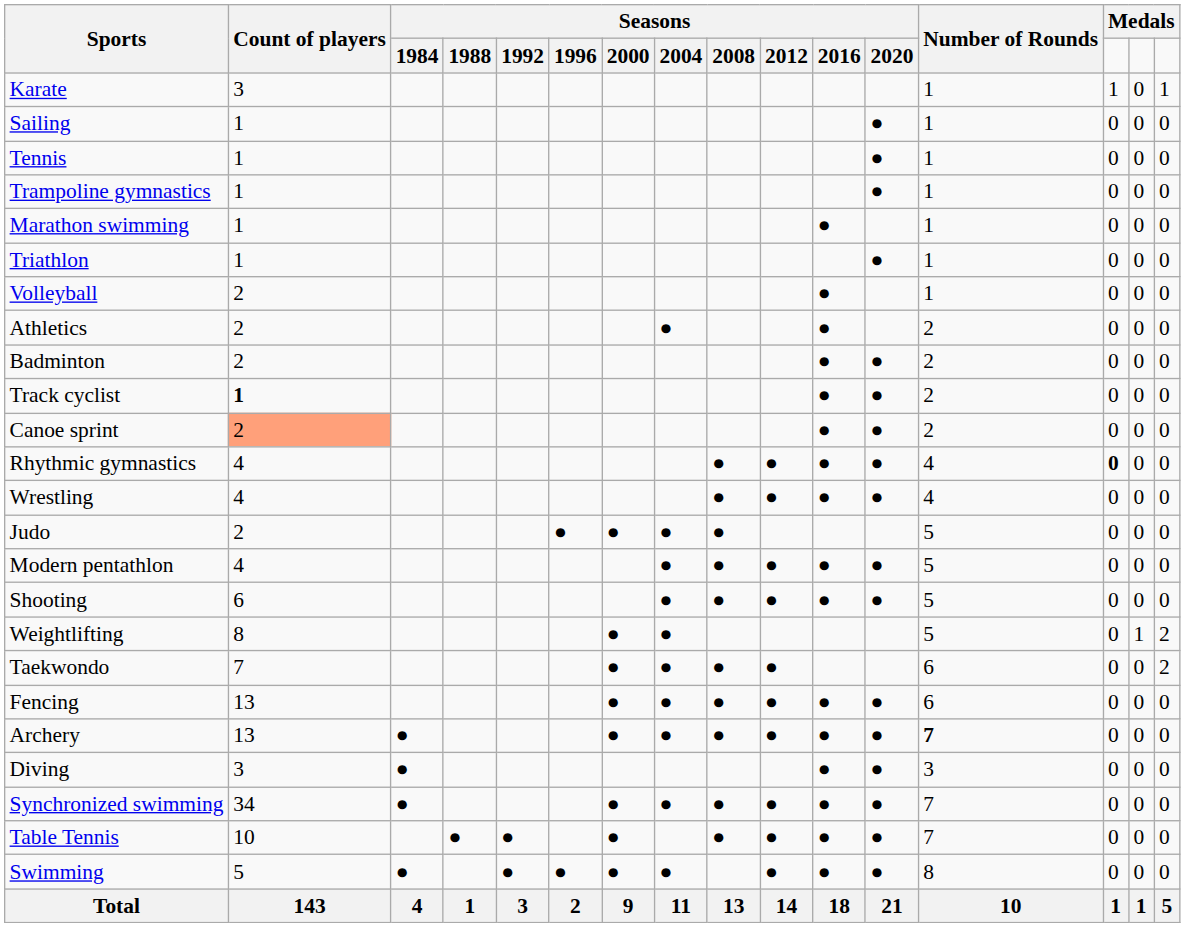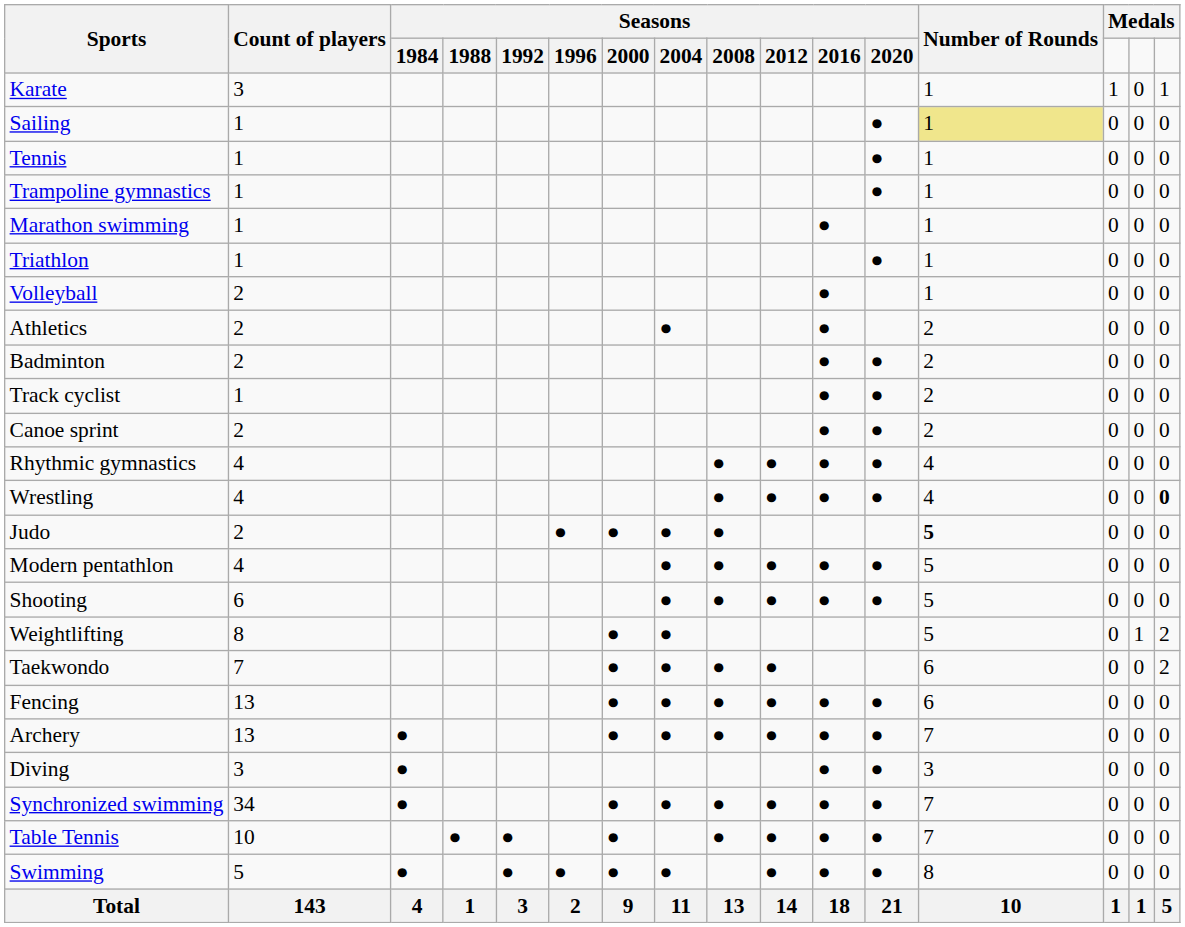(929, 123) no background -> (929, 123) khaki background
(239, 395) bold -> (239, 395) normal
(239, 429) lightsalmon background -> (239, 429) no background
(1113, 463) bold -> (1113, 463) normal
(1164, 497) normal -> (1164, 497) bold
(929, 531) normal -> (929, 531) bold
(929, 735) bold -> (929, 735) normal
